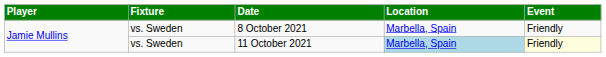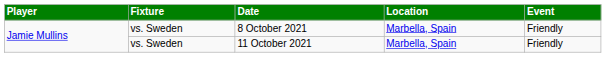(421, 44) lightblue background -> (421, 44) no background
(545, 44) lightyellow background -> (545, 44) no background
